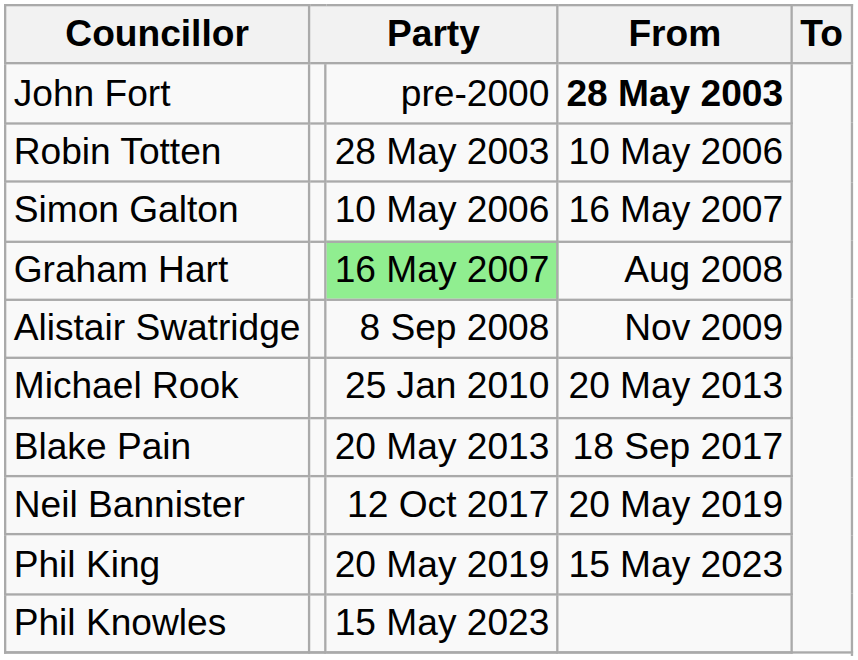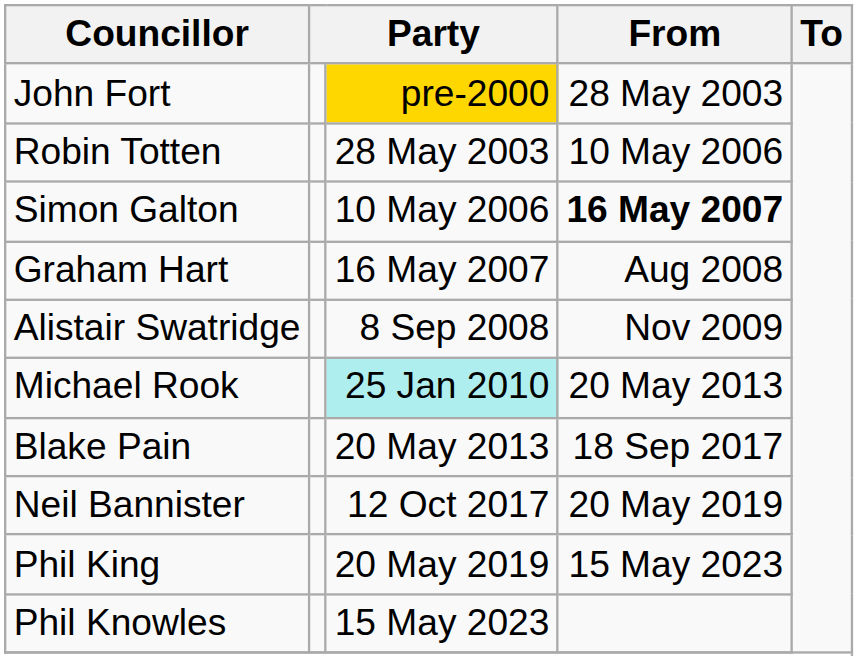(475, 92) no background -> (475, 92) gold background
(675, 92) bold -> (676, 92) normal
(676, 210) normal -> (675, 210) bold
(442, 269) lightgreen background -> (442, 269) no background
(447, 387) no background -> (447, 387) paleturquoise background
